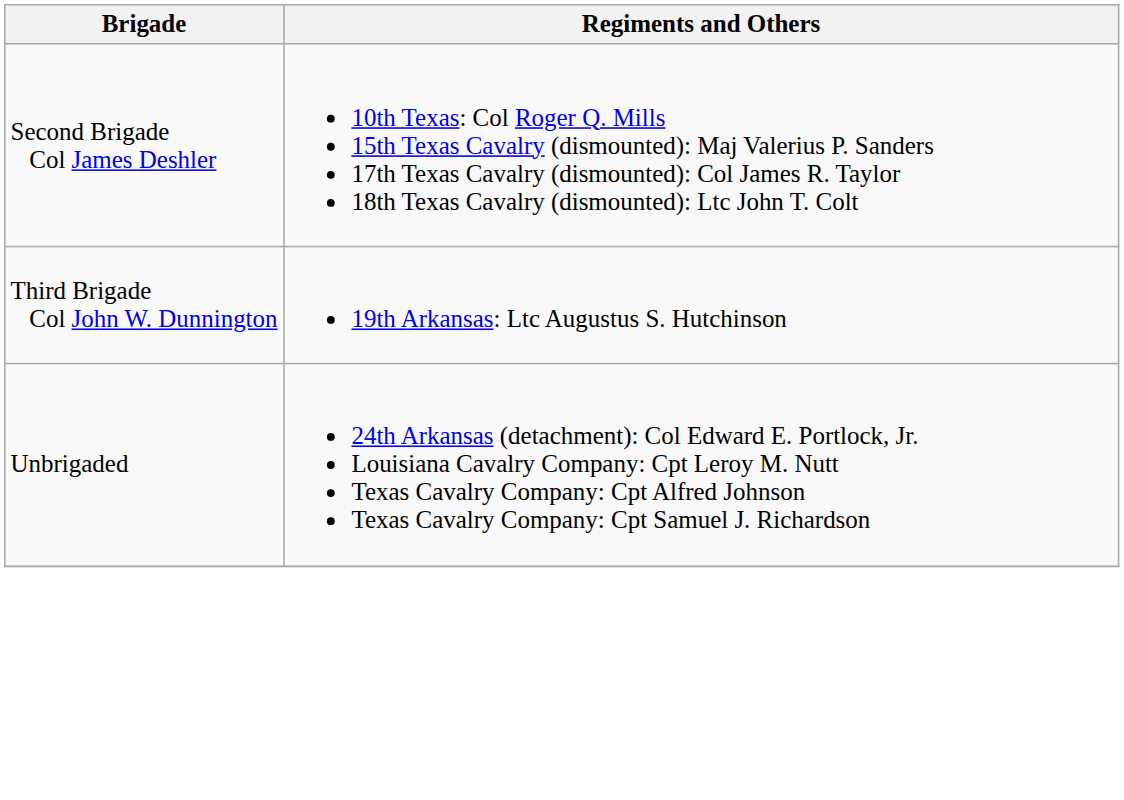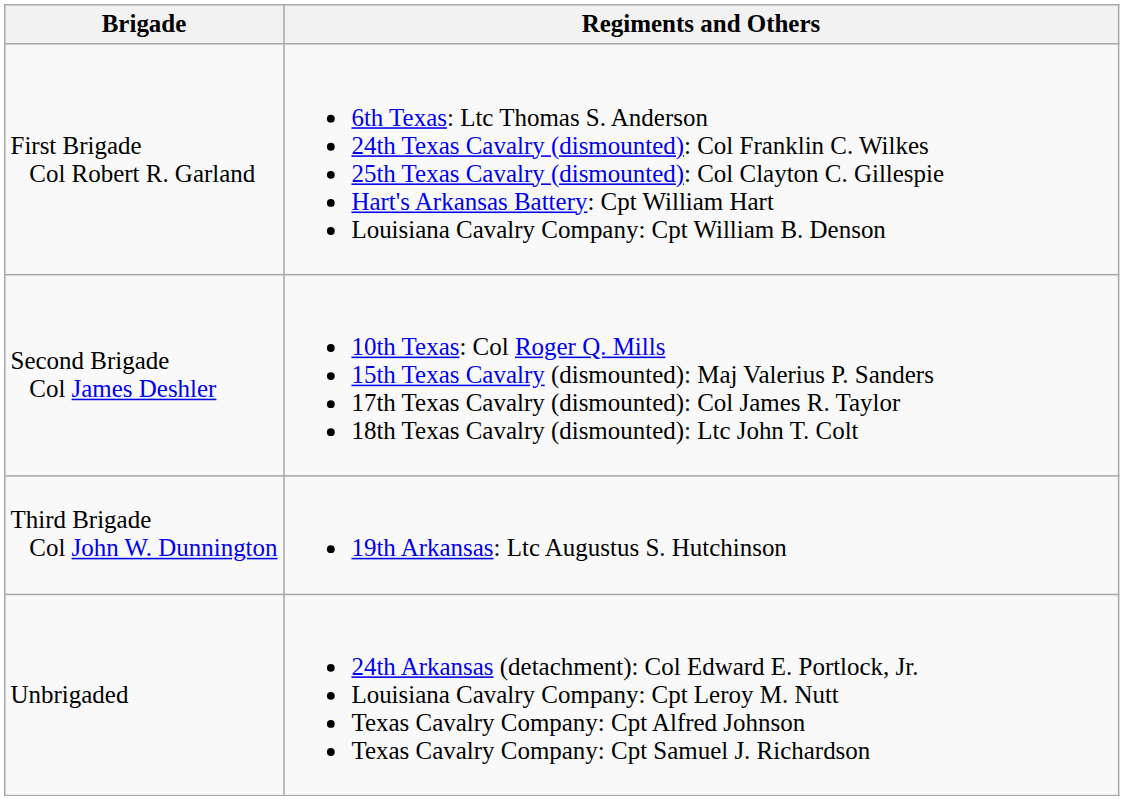+ row: (133, 159)
